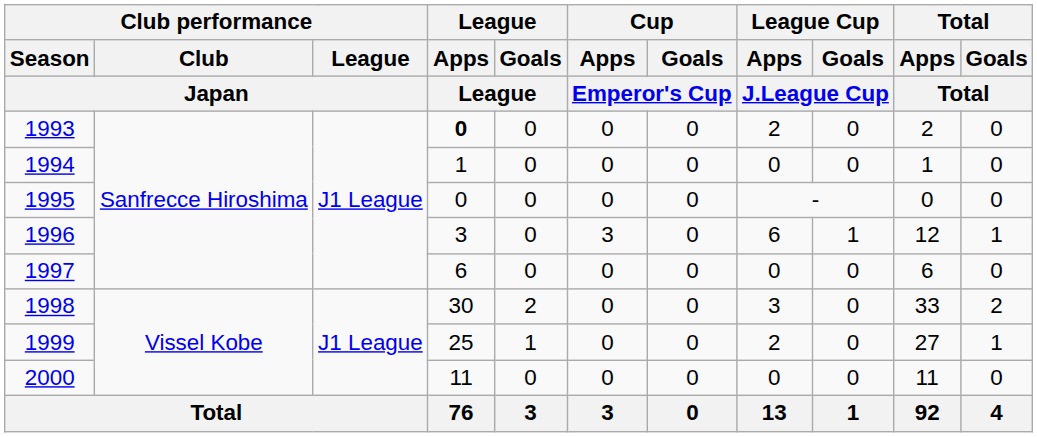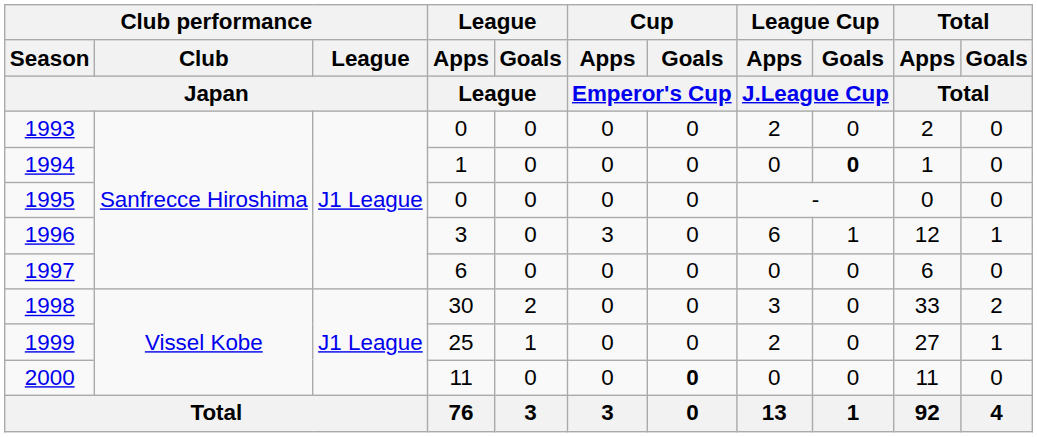(461, 128) bold -> (461, 128) normal
(853, 164) normal -> (853, 164) bold
(692, 377) normal -> (692, 377) bold
